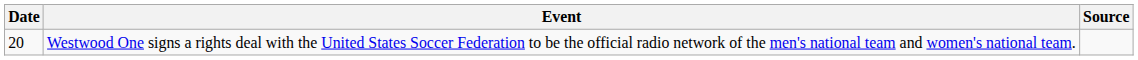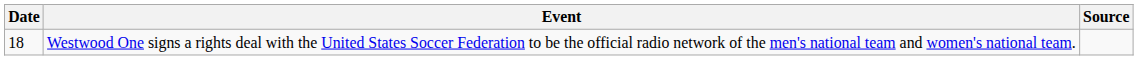(16, 42) 20 -> (16, 42) 18
